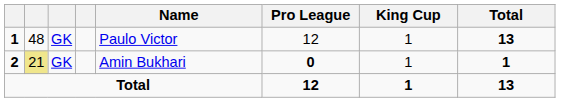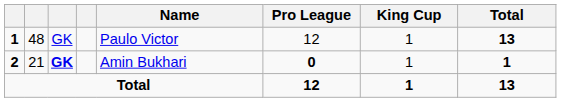(36, 62) khaki background -> (36, 62) no background
(62, 62) normal -> (62, 62) bold
